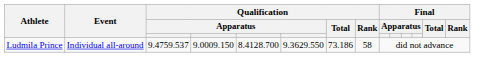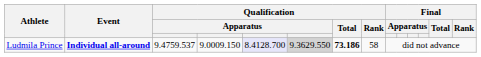(105, 45) normal -> (108, 45) bold
(258, 45) no background -> (265, 45) lavender background
(303, 45) no background -> (310, 45) lightgrey background
(341, 45) normal -> (347, 45) bold
